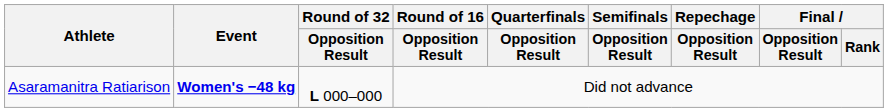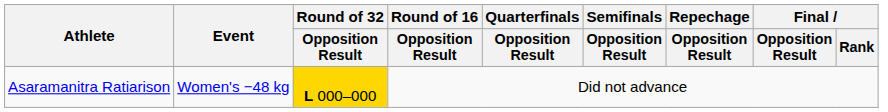(236, 87) bold -> (233, 87) normal
(346, 96) no background -> (340, 96) gold background
